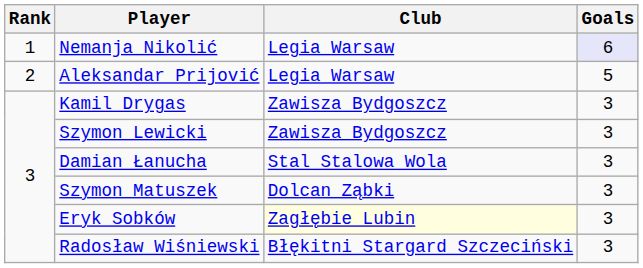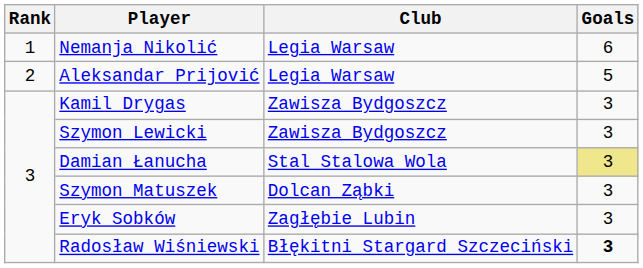(608, 48) lavender background -> (608, 48) no background
(608, 162) no background -> (608, 162) khaki background
(342, 219) lightyellow background -> (342, 219) no background
(608, 248) normal -> (608, 248) bold
